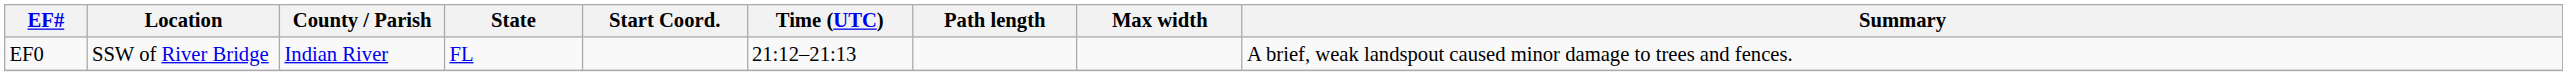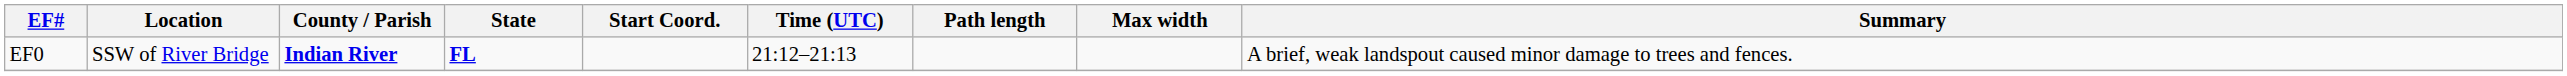(336, 53) normal -> (341, 53) bold
(461, 53) normal -> (463, 53) bold
